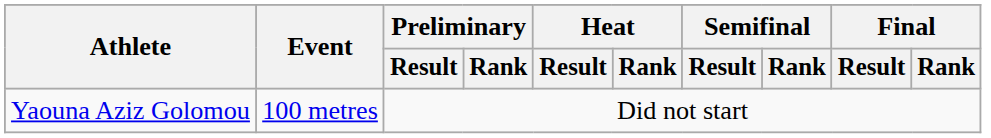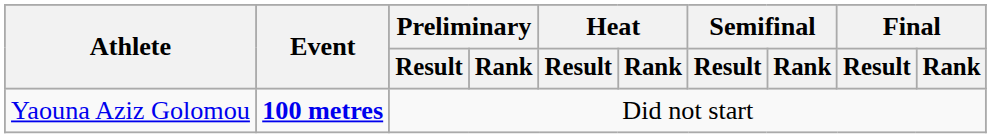(320, 110) normal -> (323, 110) bold
